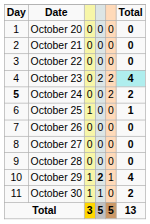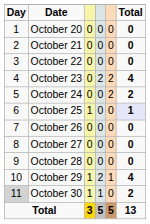(131, 78) paleturquoise background -> (131, 78) no background
(16, 95) bold -> (16, 95) normal
(131, 111) no background -> (131, 111) lavender background
(100, 177) bold -> (100, 177) normal
(16, 194) no background -> (16, 194) lightgrey background
